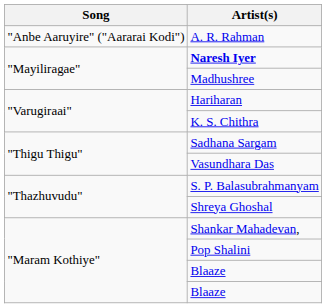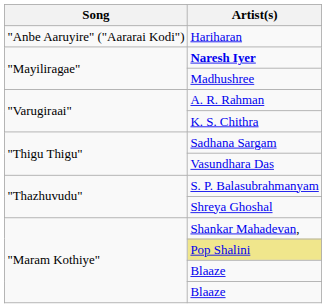(227, 36) A. R. Rahman -> (216, 36) Hariharan
(216, 100) Hariharan -> (227, 100) A. R. Rahman
(220, 249) no background -> (220, 249) khaki background
